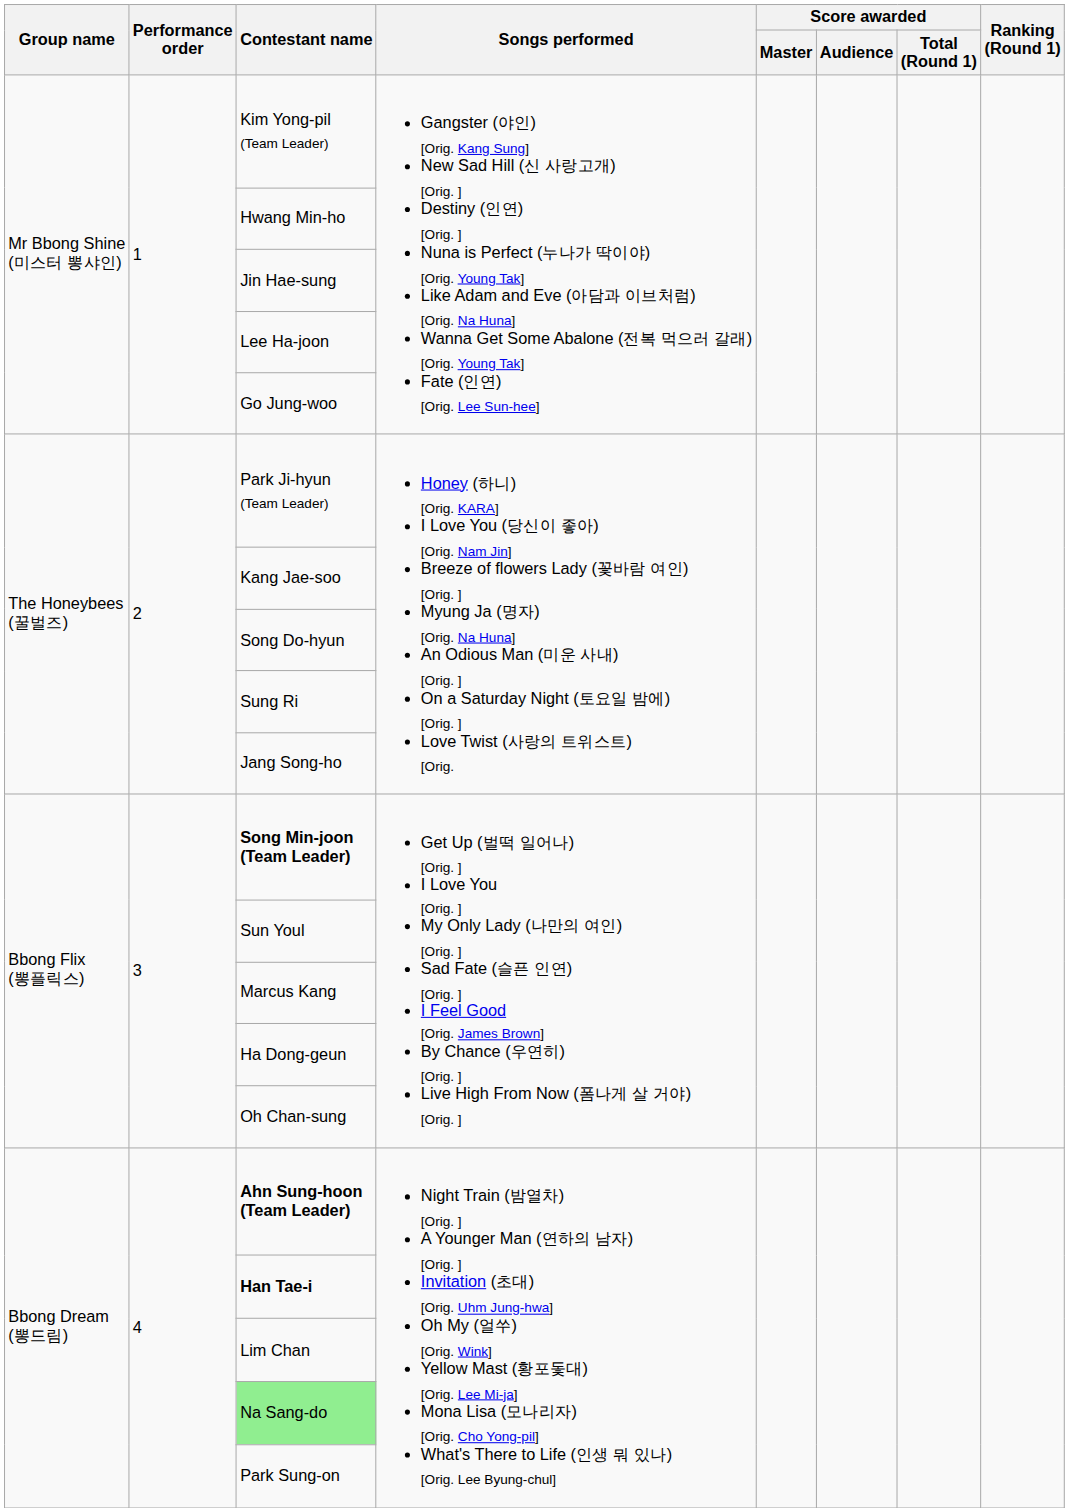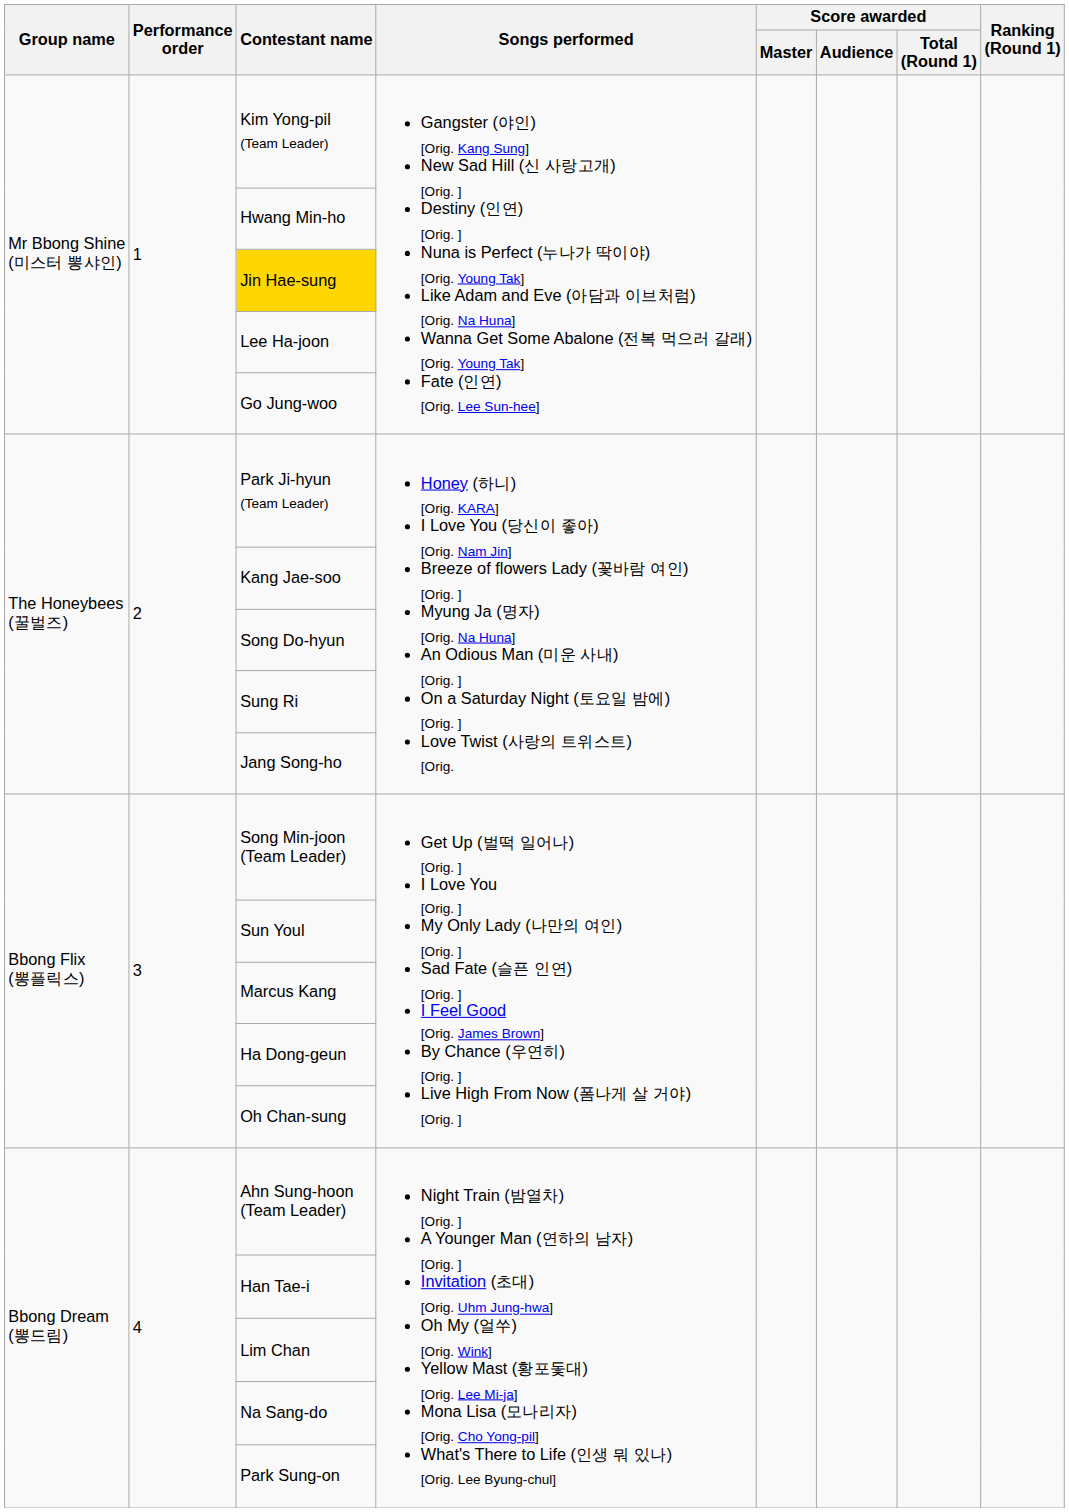(288, 280) no background -> (288, 280) gold background
(297, 847) bold -> (293, 847) normal
(301, 1201) bold -> (297, 1201) normal
(276, 1286) bold -> (275, 1286) normal
(284, 1412) lightgreen background -> (284, 1412) no background
